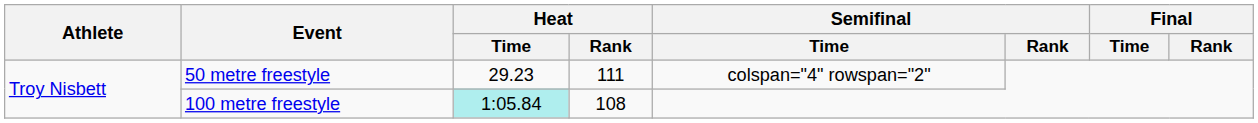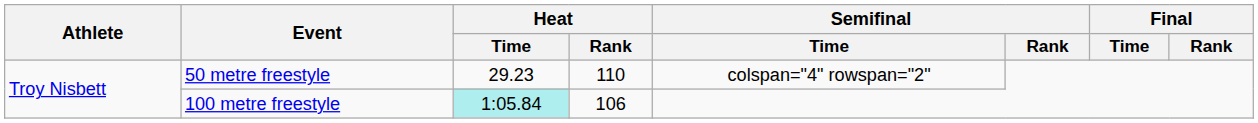(611, 75) 111 -> (611, 75) 110
(611, 104) 108 -> (611, 104) 106
